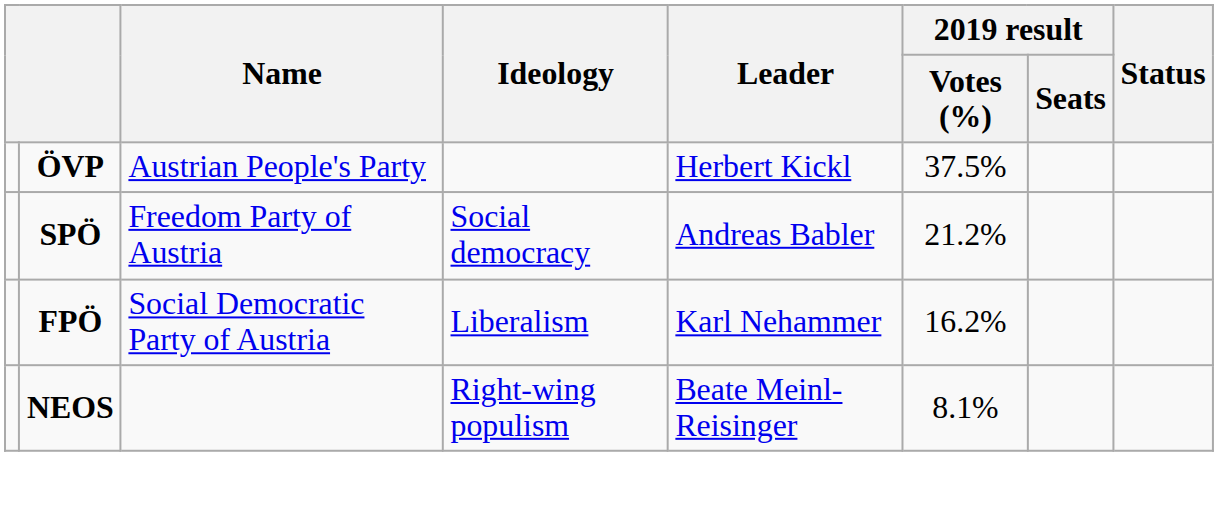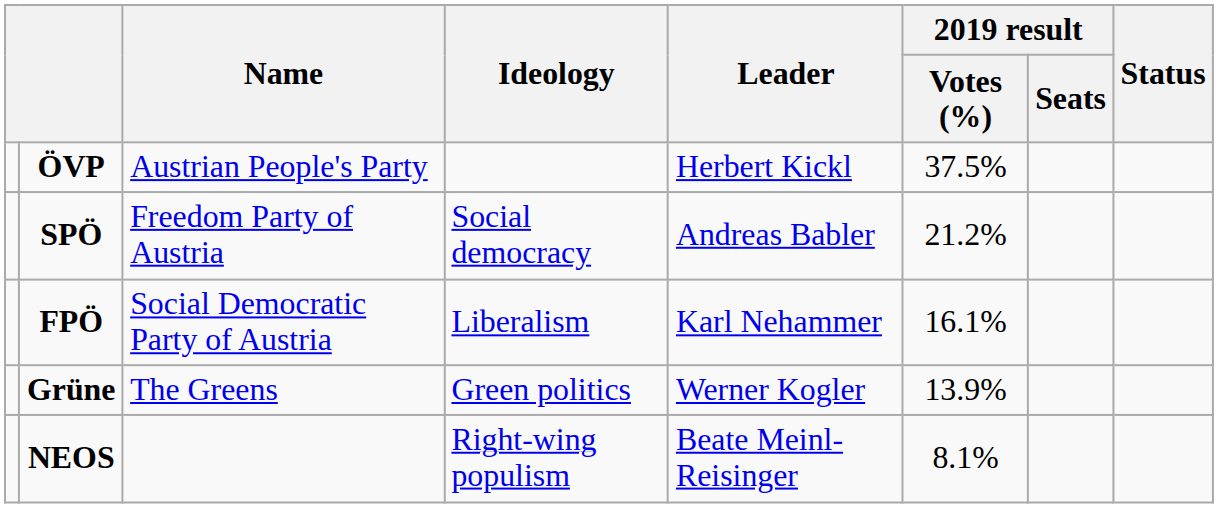(965, 321) 16.2% -> (966, 321) 16.1%
+ row: (71, 389)
